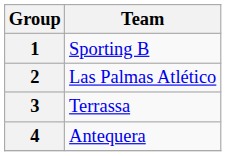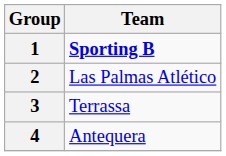(109, 48) normal -> (112, 48) bold
